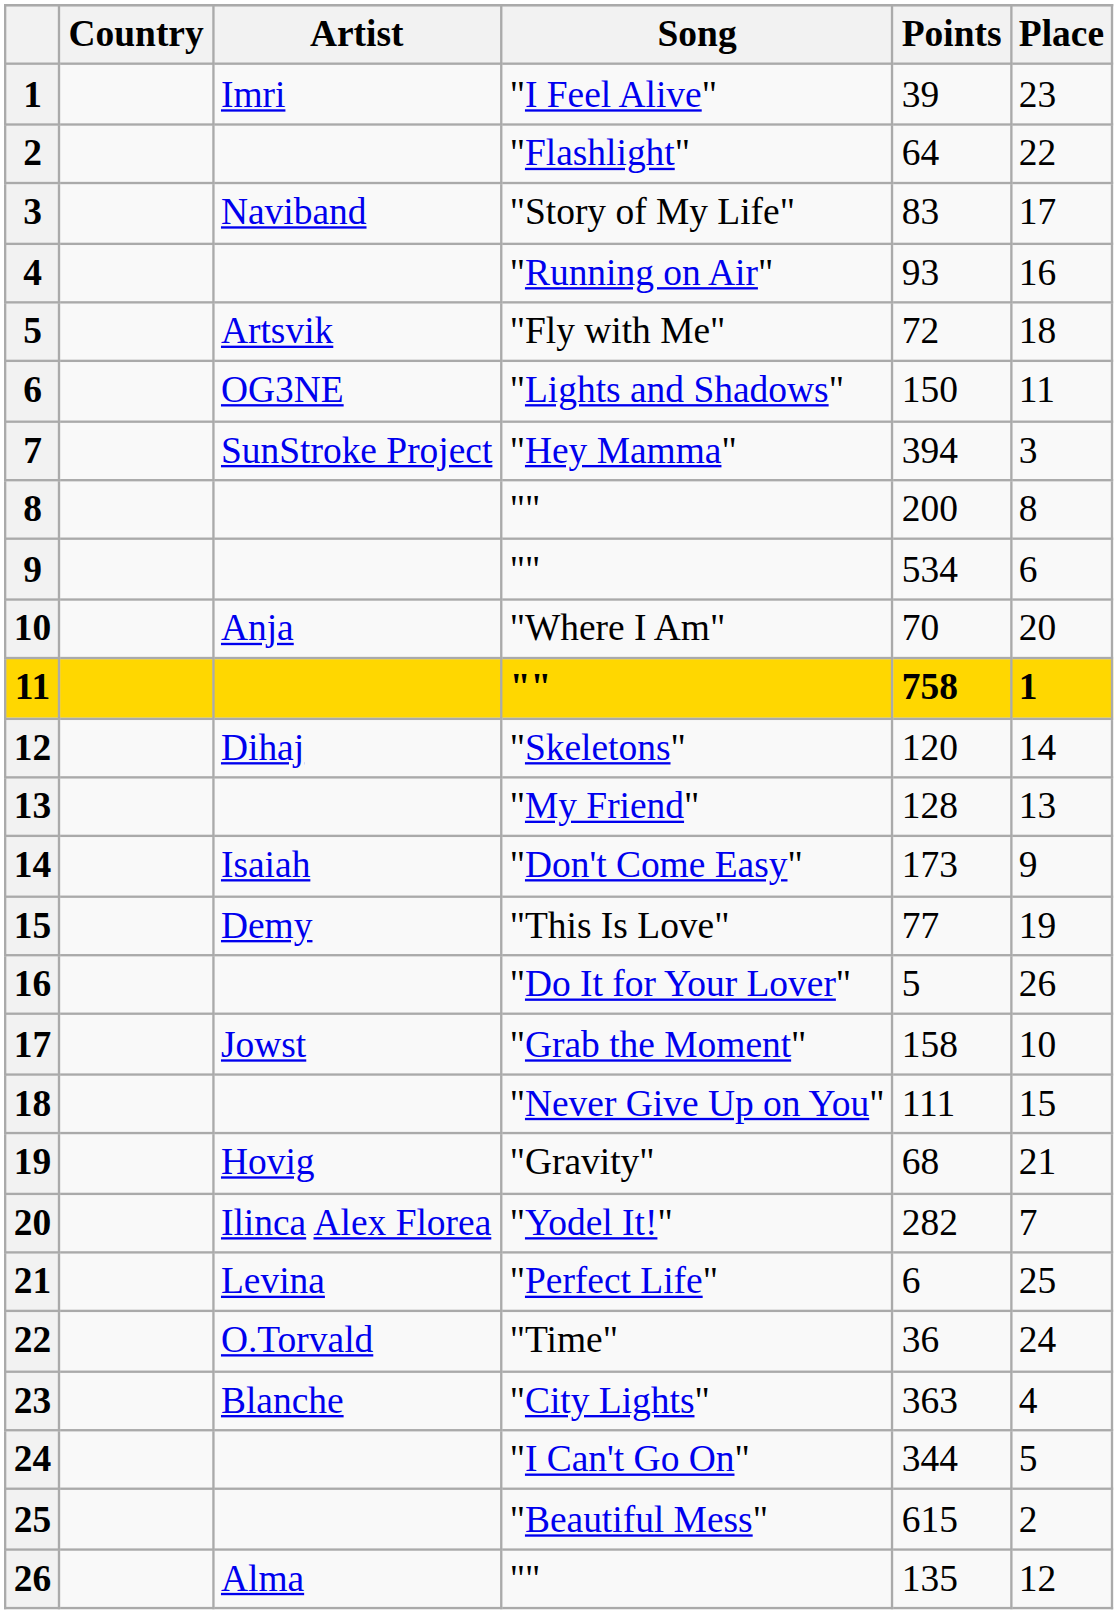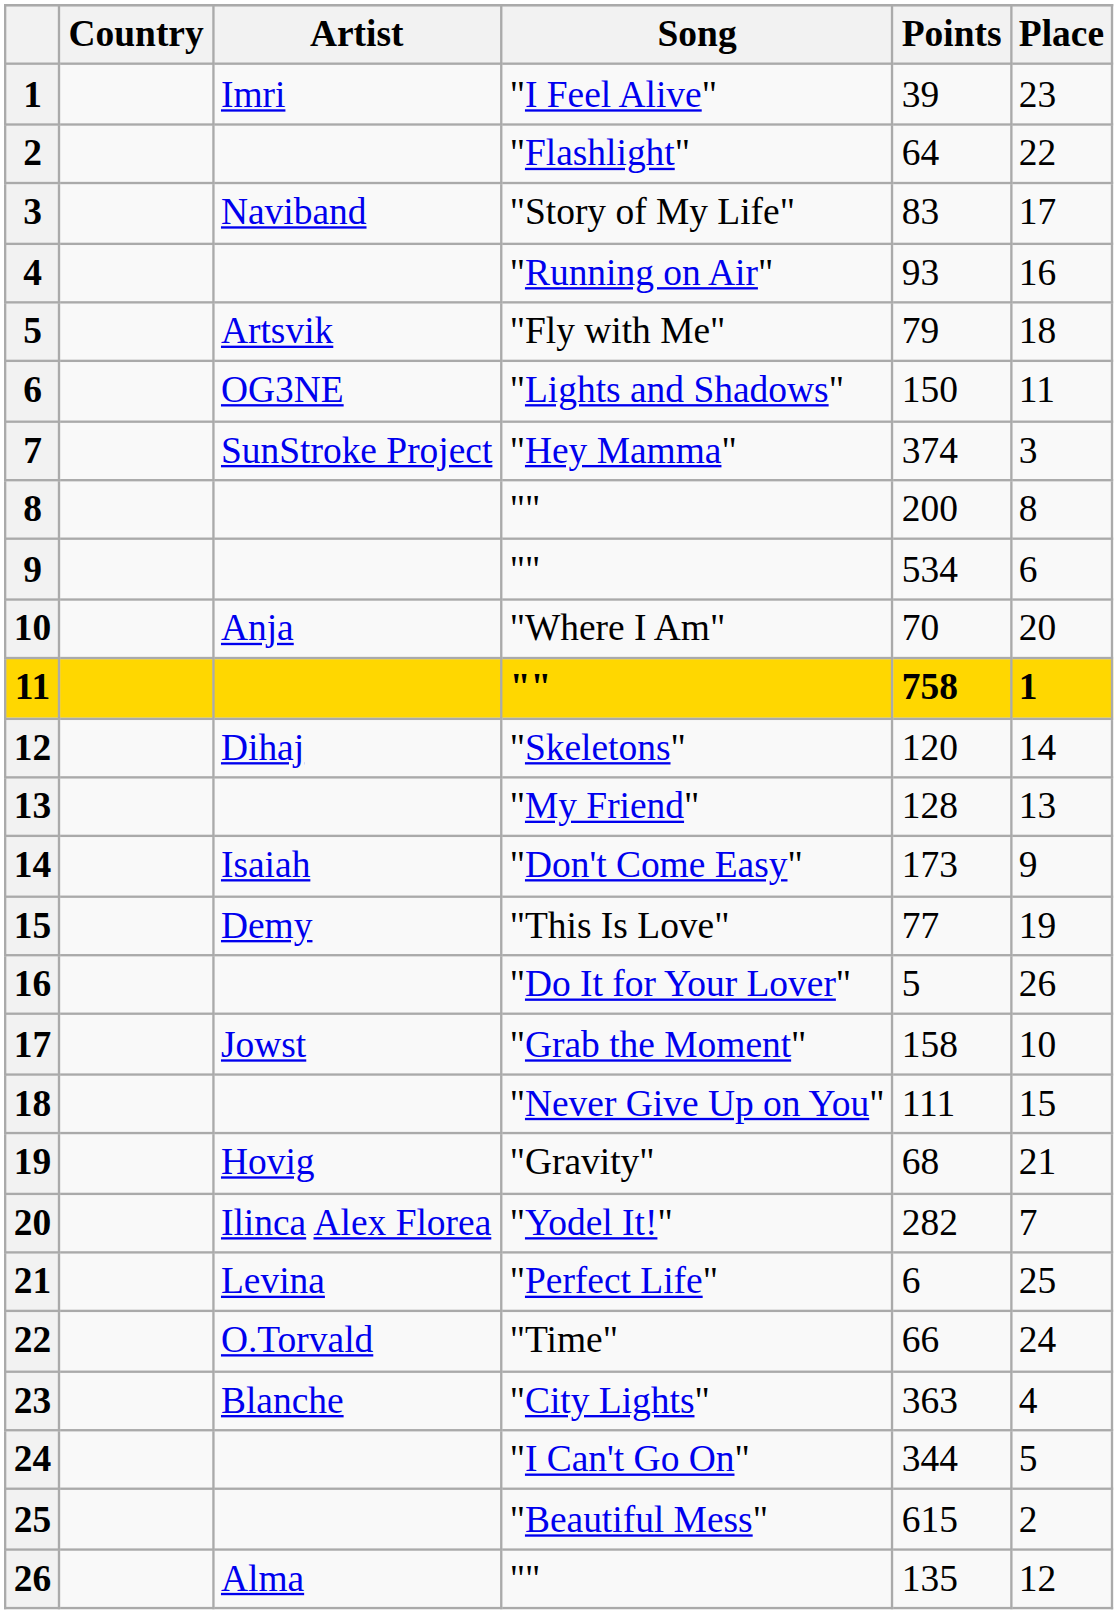(920, 331) 72 -> (920, 331) 79
(930, 449) 394 -> (930, 449) 374
(920, 1340) 36 -> (920, 1340) 66
